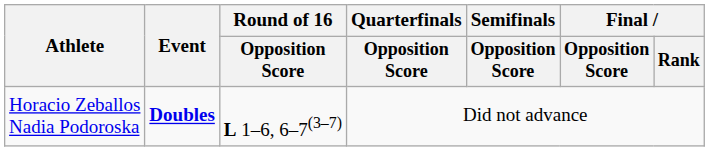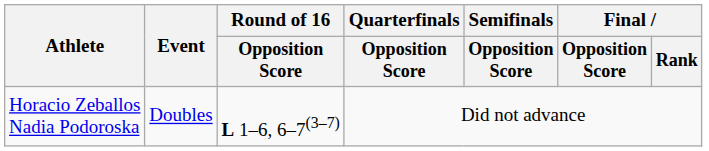(182, 116) bold -> (181, 116) normal
